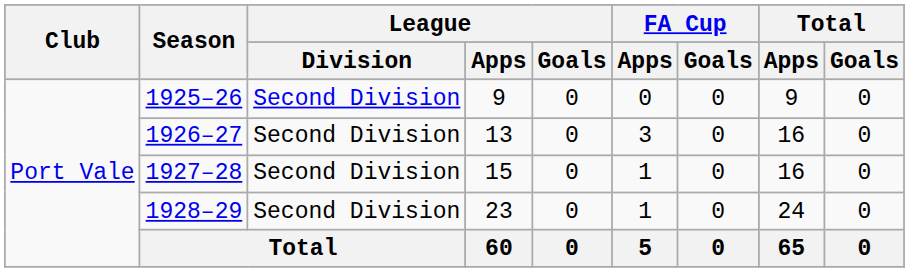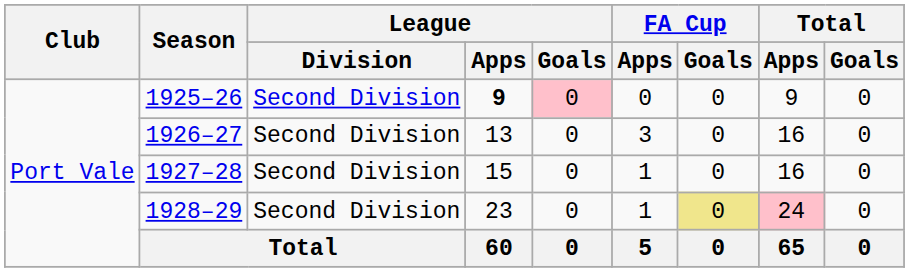(499, 99) normal -> (499, 99) bold
(572, 99) no background -> (572, 99) pink background
(718, 211) no background -> (718, 211) khaki background
(791, 211) no background -> (791, 211) pink background
